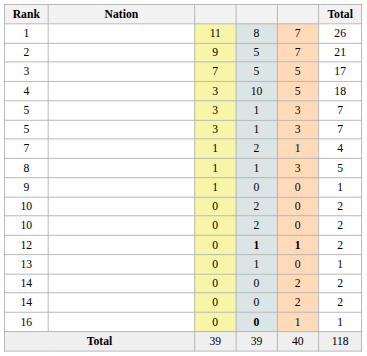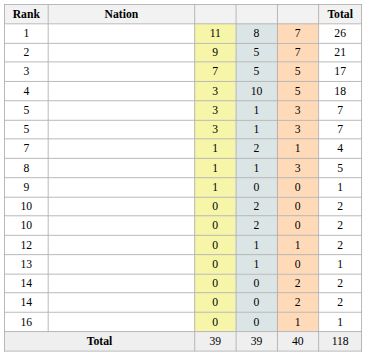(257, 245) bold -> (257, 245) normal
(298, 245) bold -> (298, 245) normal
(257, 322) bold -> (257, 322) normal
